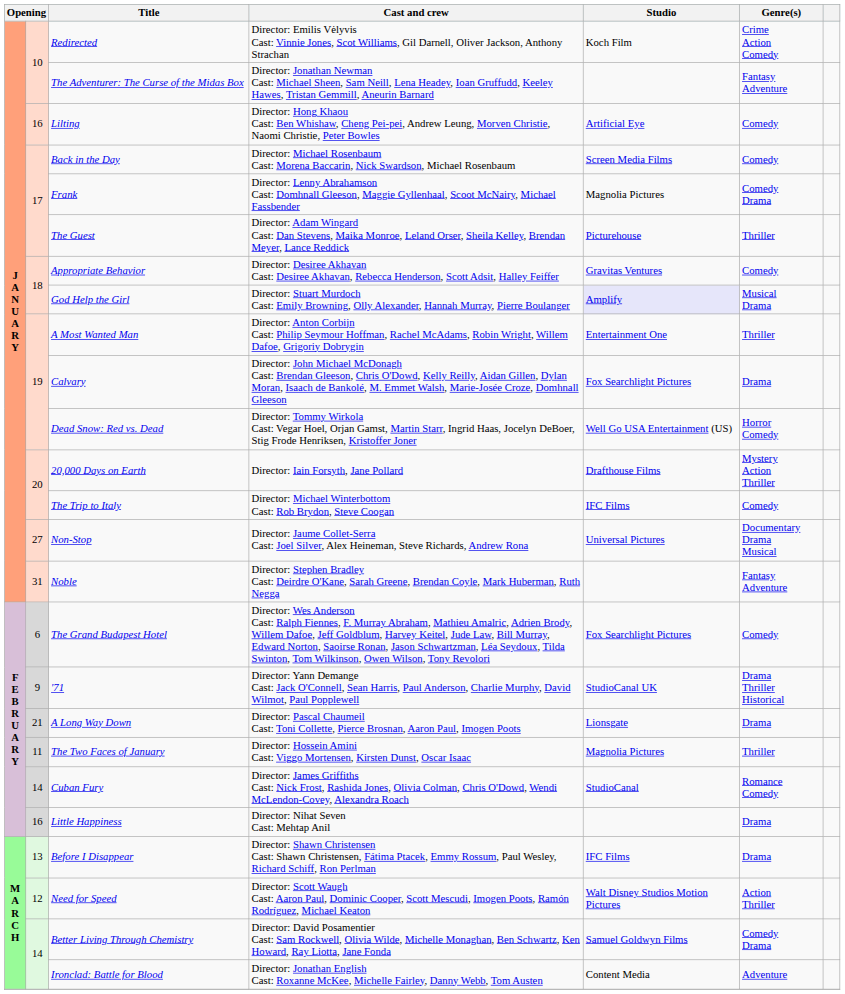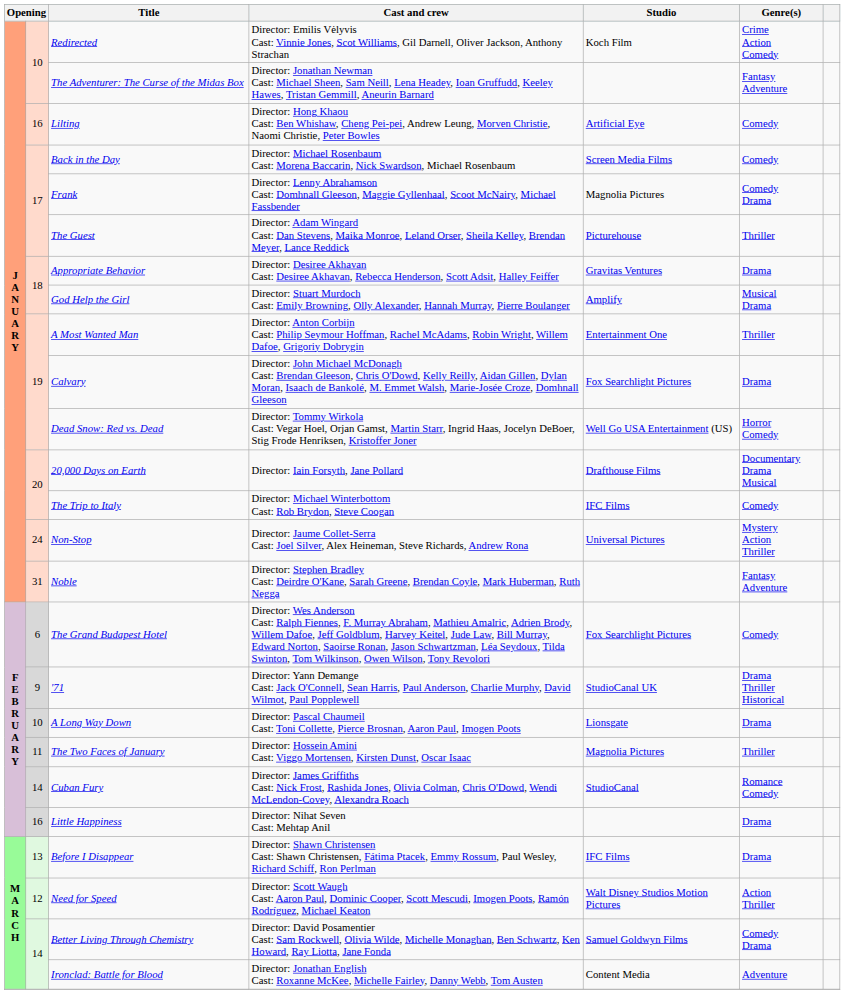(760, 270) Comedy -> (757, 270) Drama
(604, 299) lavender background -> (604, 299) no background
(760, 470) Mystery Action Thriller -> (771, 470) Documentary Drama Musical
(37, 540) 27 -> (37, 540) 24
(771, 540) Documentary Drama Musical -> (760, 540) Mystery Action Thriller
(37, 723) 21 -> (37, 723) 10
